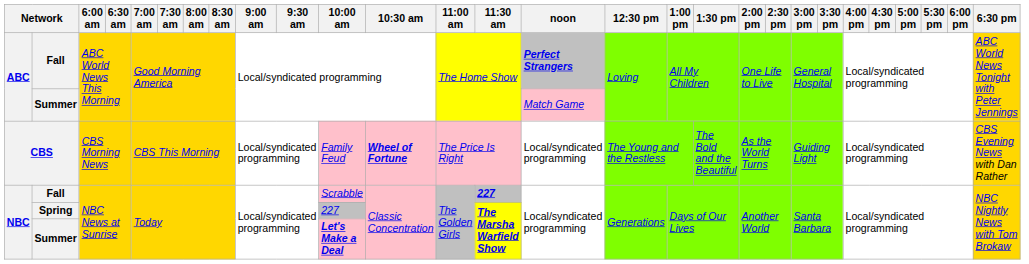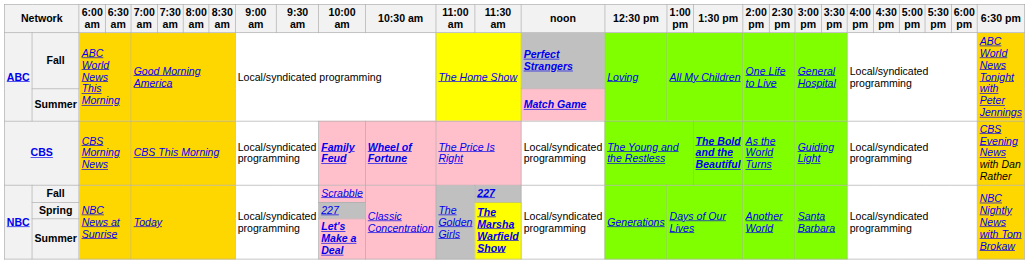(554, 104) normal -> (555, 104) bold
(337, 153) normal -> (338, 153) bold
(716, 153) normal -> (718, 153) bold
